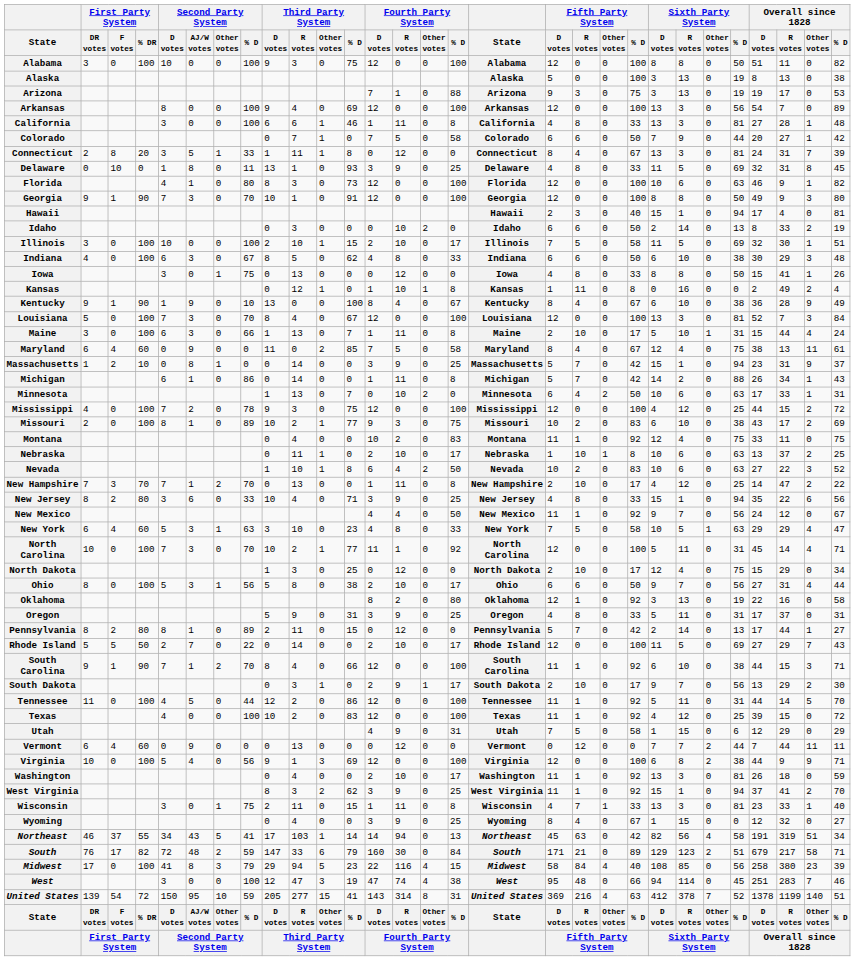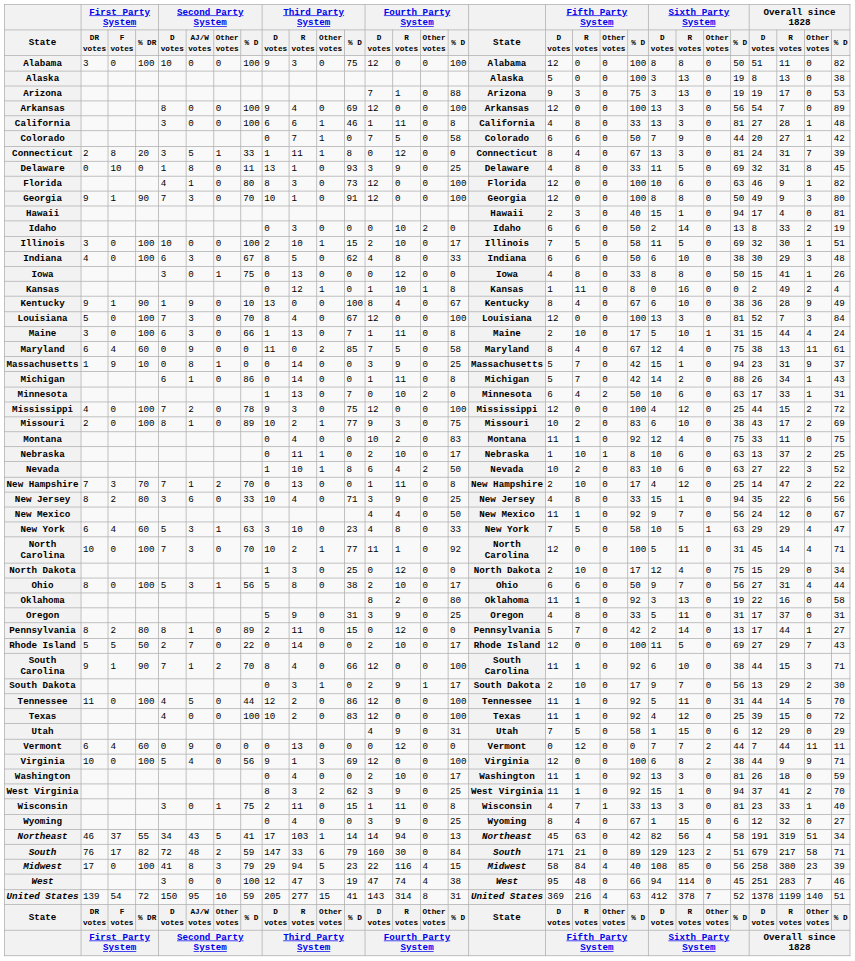(113, 364) 2 -> (113, 364) 9
(553, 600) 12 -> (553, 600) 11
(736, 822) 0 -> (736, 822) 6
